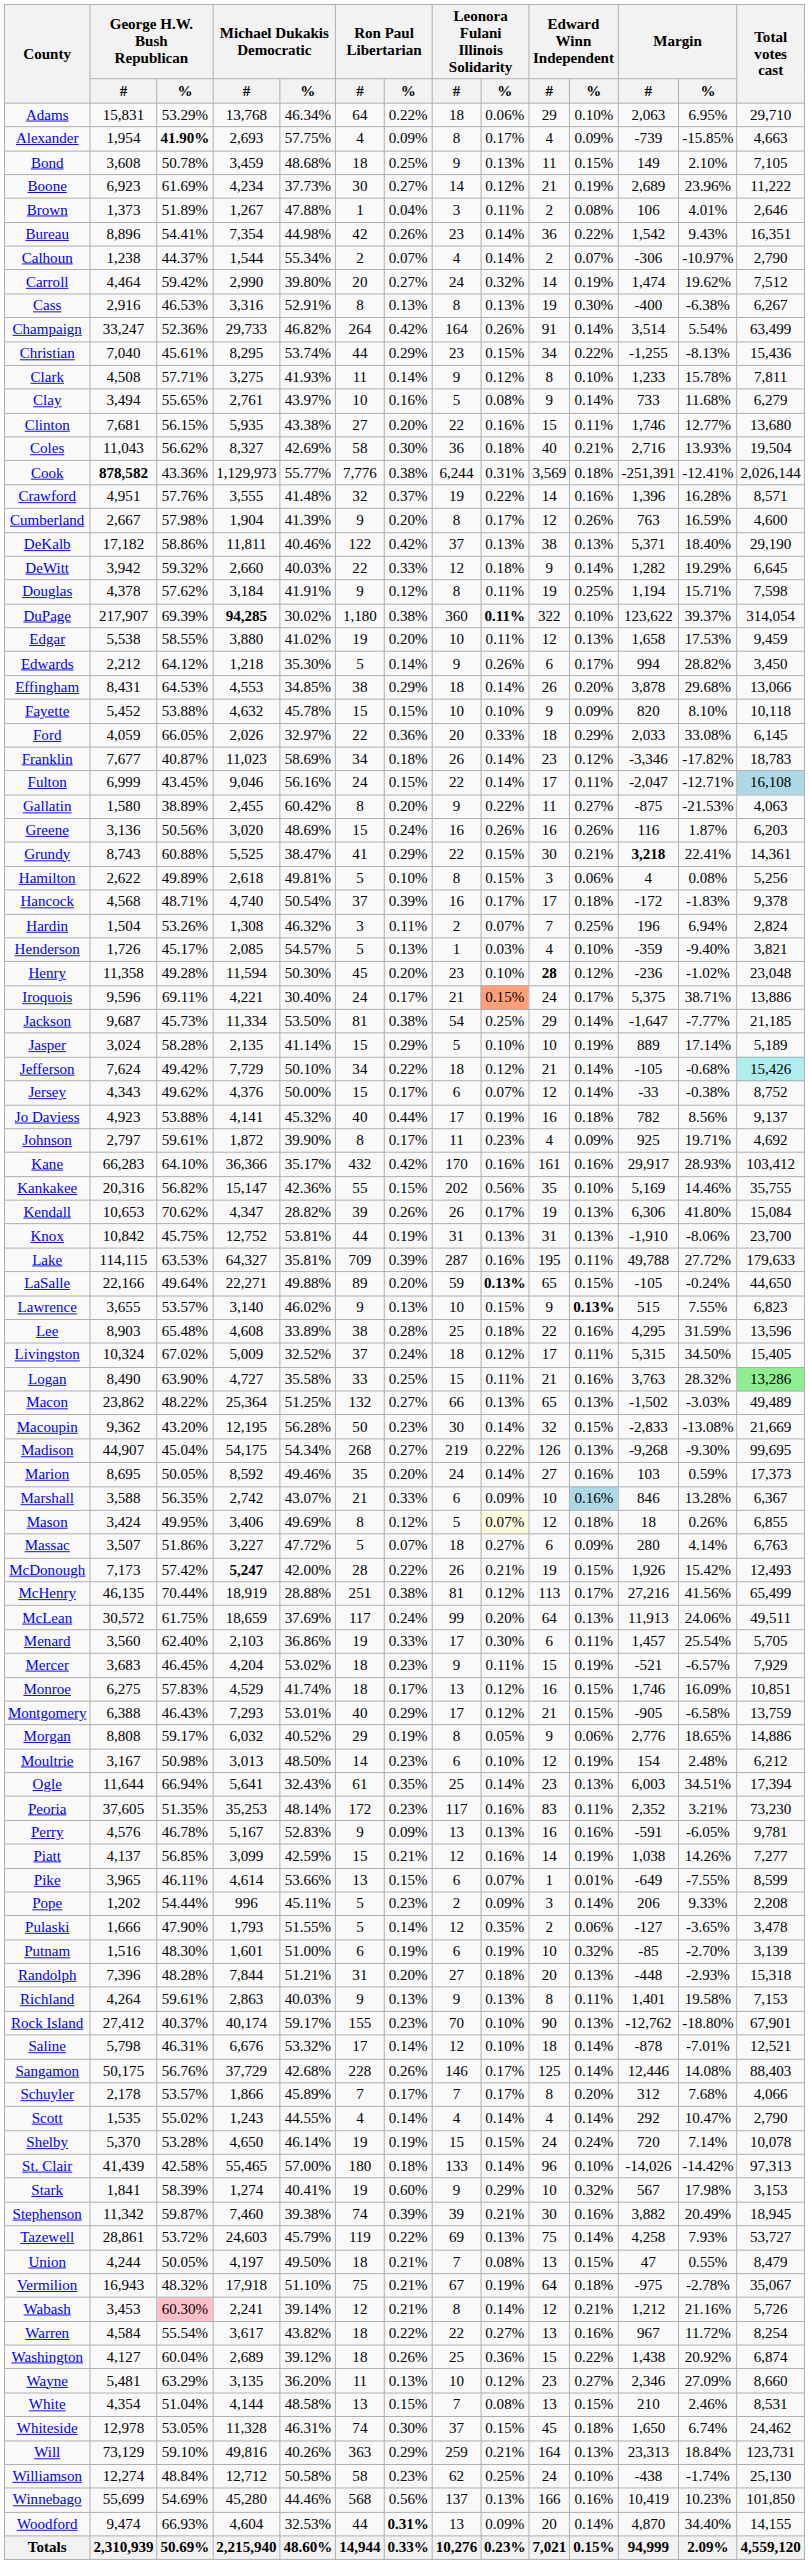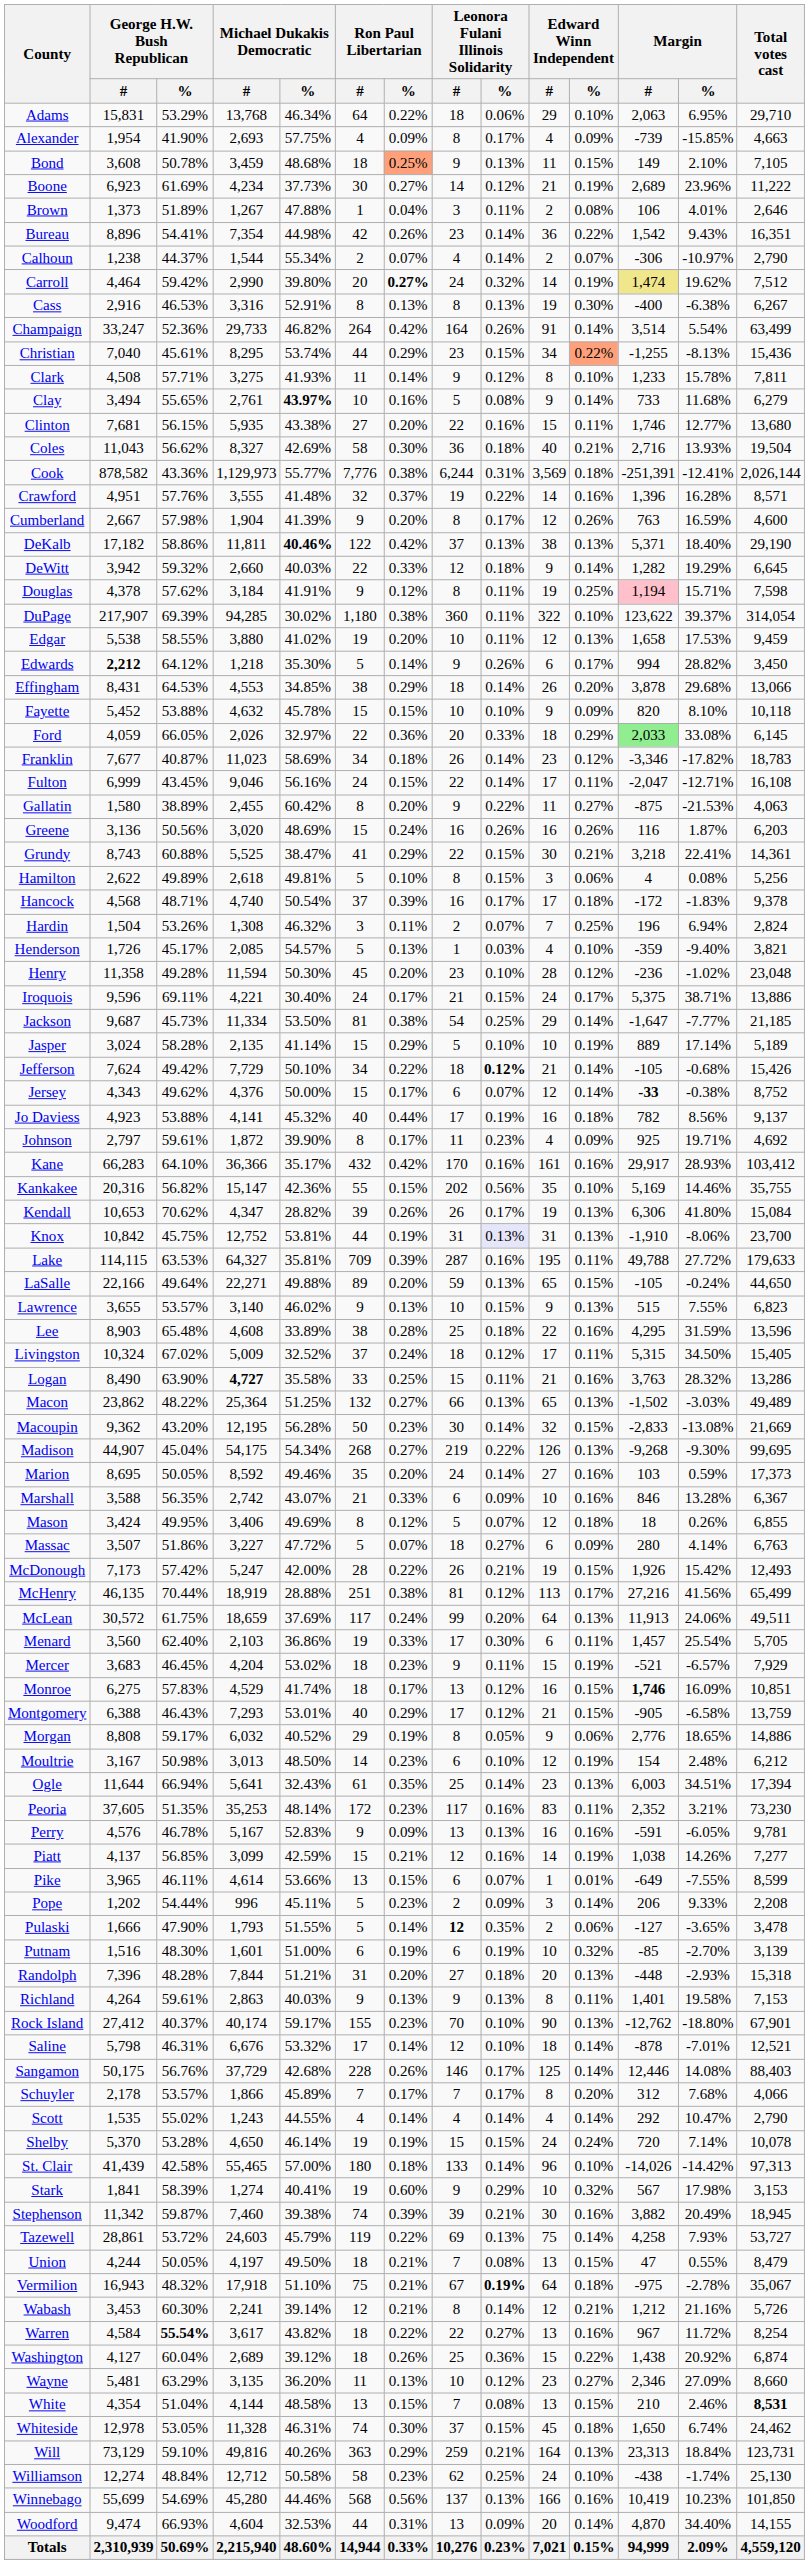(185, 138) bold -> (185, 138) normal
(408, 162) no background -> (408, 162) lightsalmon background
(408, 281) normal -> (408, 281) bold
(648, 281) no background -> (648, 281) khaki background
(594, 353) no background -> (594, 353) lightsalmon background
(308, 401) normal -> (308, 401) bold
(123, 472) bold -> (123, 472) normal
(308, 544) normal -> (308, 544) bold
(648, 591) no background -> (648, 591) pink background
(246, 615) bold -> (246, 615) normal
(505, 615) bold -> (505, 615) normal
(123, 663) normal -> (123, 663) bold
(648, 735) no background -> (648, 735) lightgreen background
(771, 782) lightblue background -> (771, 782) no background
(648, 854) bold -> (648, 854) normal
(549, 973) bold -> (549, 973) normal
(505, 997) lightsalmon background -> (505, 997) no background
(505, 1068) normal -> (505, 1068) bold
(771, 1068) paleturquoise background -> (771, 1068) no background
(648, 1092) normal -> (648, 1092) bold
(505, 1235) no background -> (505, 1235) lavender background
(505, 1283) bold -> (505, 1283) normal
(594, 1307) bold -> (594, 1307) normal
(246, 1379) normal -> (246, 1379) bold
(771, 1379) lightgreen background -> (771, 1379) no background
(594, 1498) lightblue background -> (594, 1498) no background
(505, 1522) lightyellow background -> (505, 1522) no background
(246, 1569) bold -> (246, 1569) normal
(648, 1689) normal -> (648, 1689) bold
(456, 1927) normal -> (456, 1927) bold
(505, 2285) normal -> (505, 2285) bold
(185, 2309) pink background -> (185, 2309) no background
(185, 2333) normal -> (185, 2333) bold
(771, 2404) normal -> (771, 2404) bold
(408, 2523) bold -> (408, 2523) normal
